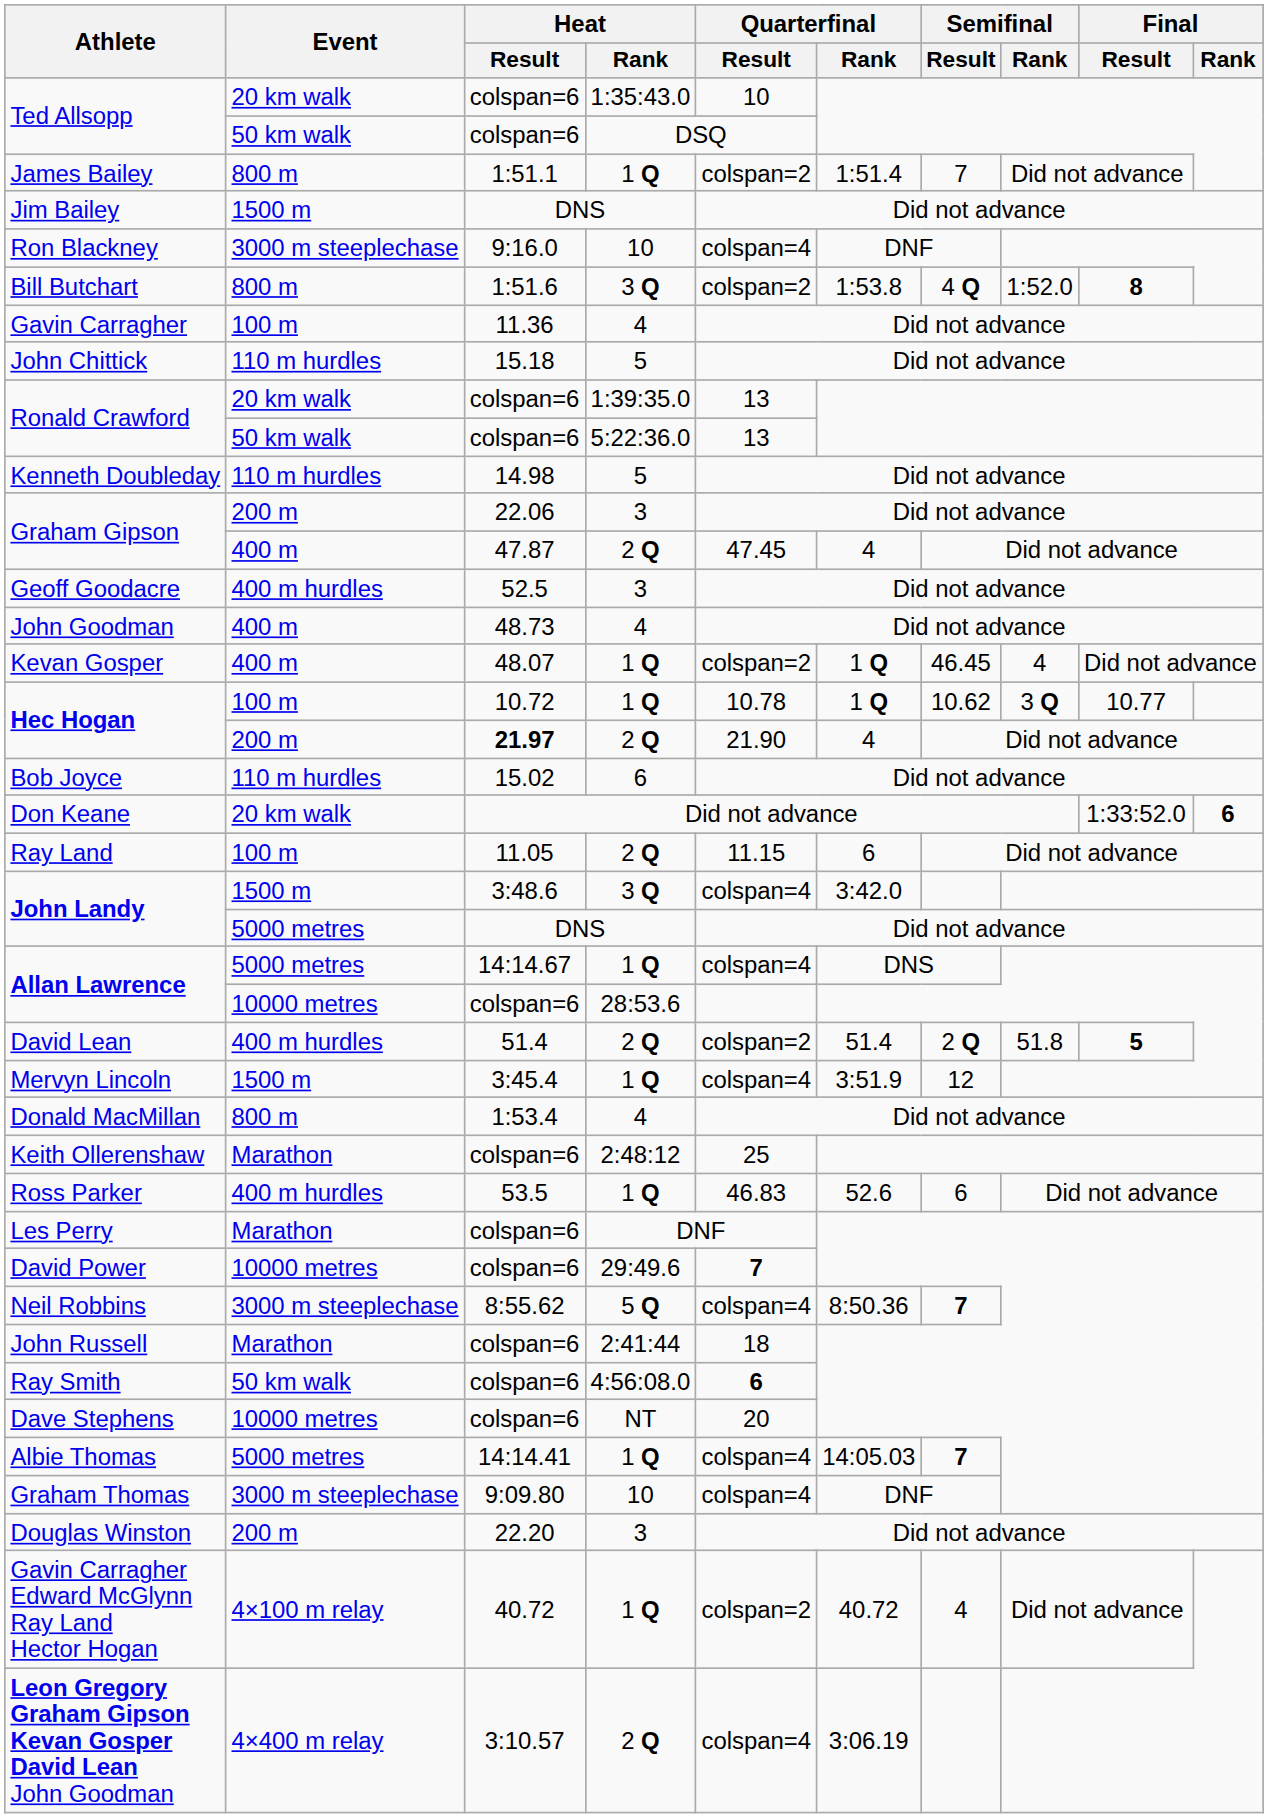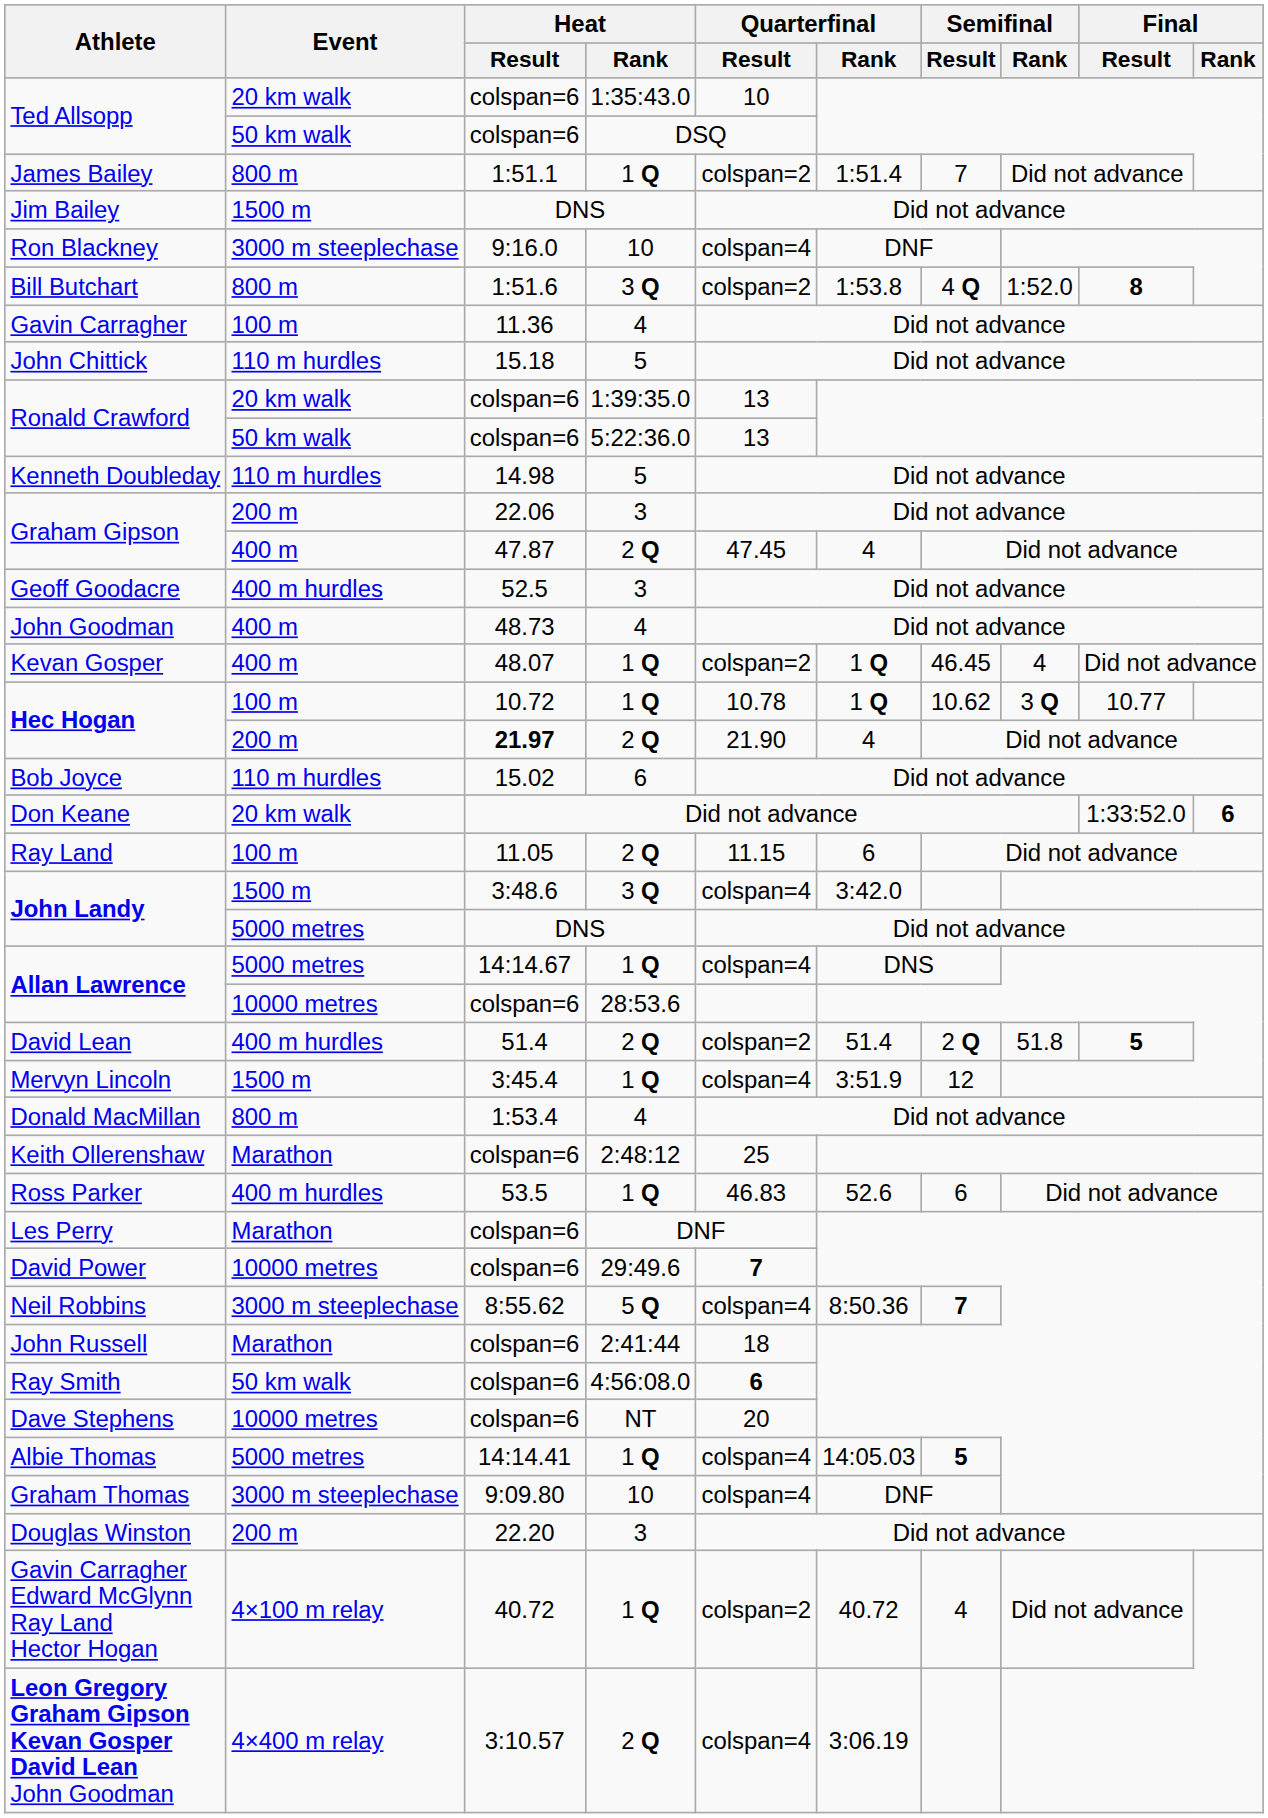(961, 1457) 7 -> (961, 1457) 5
